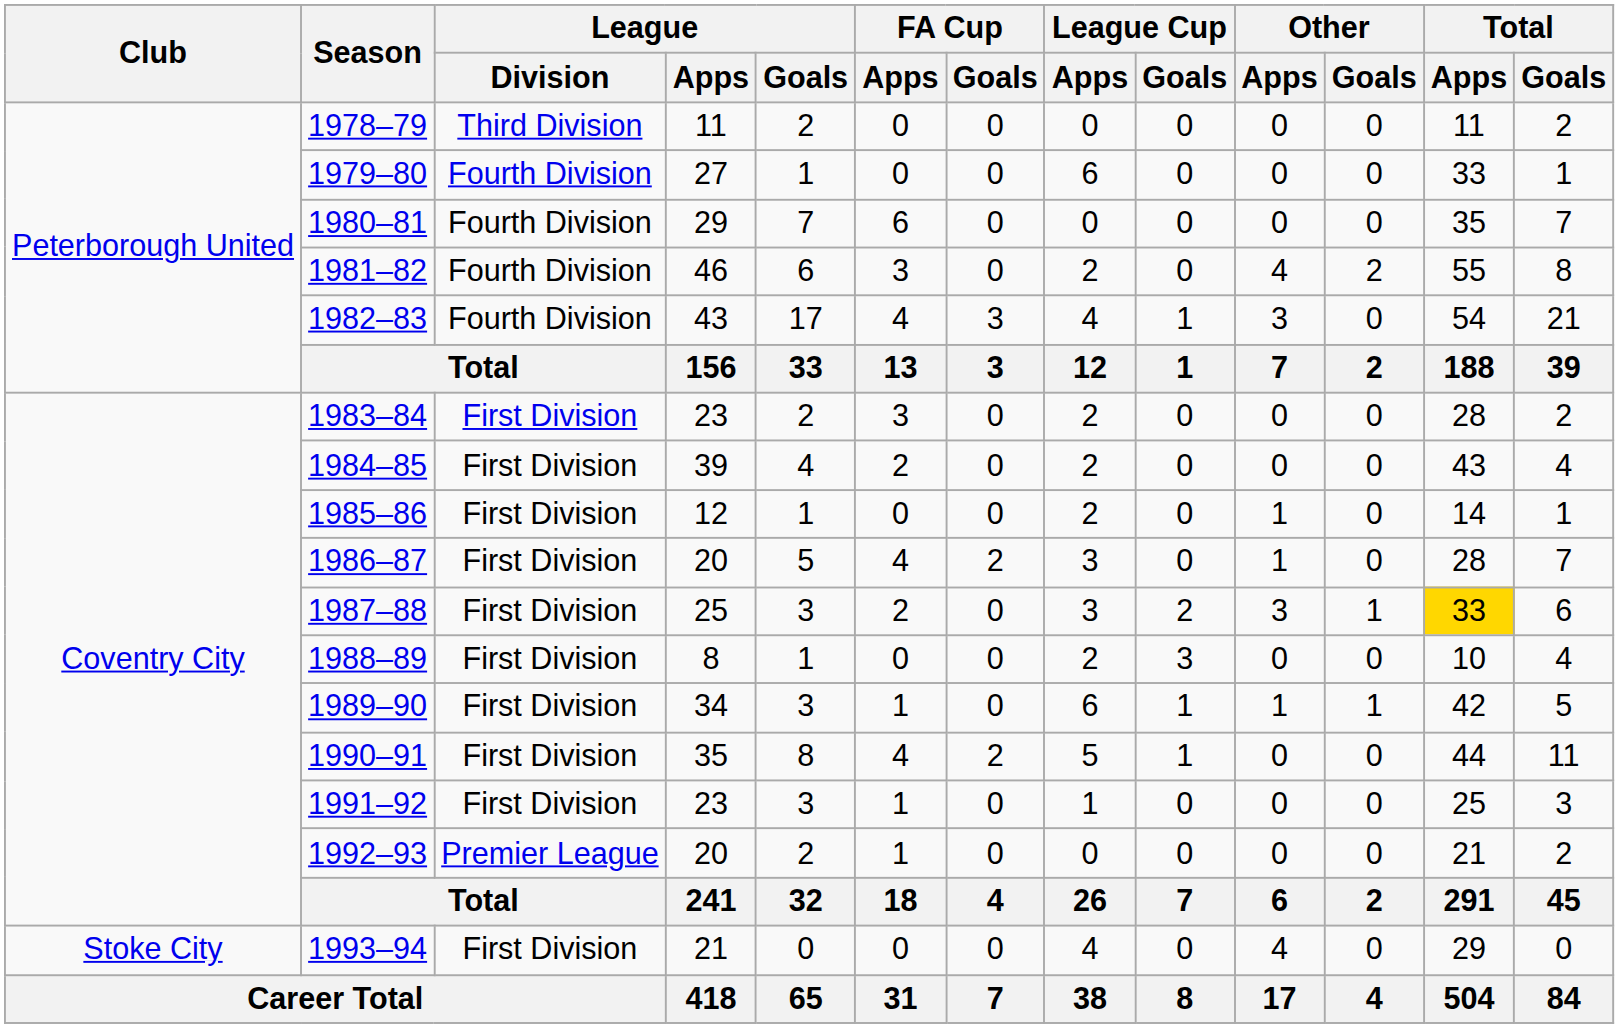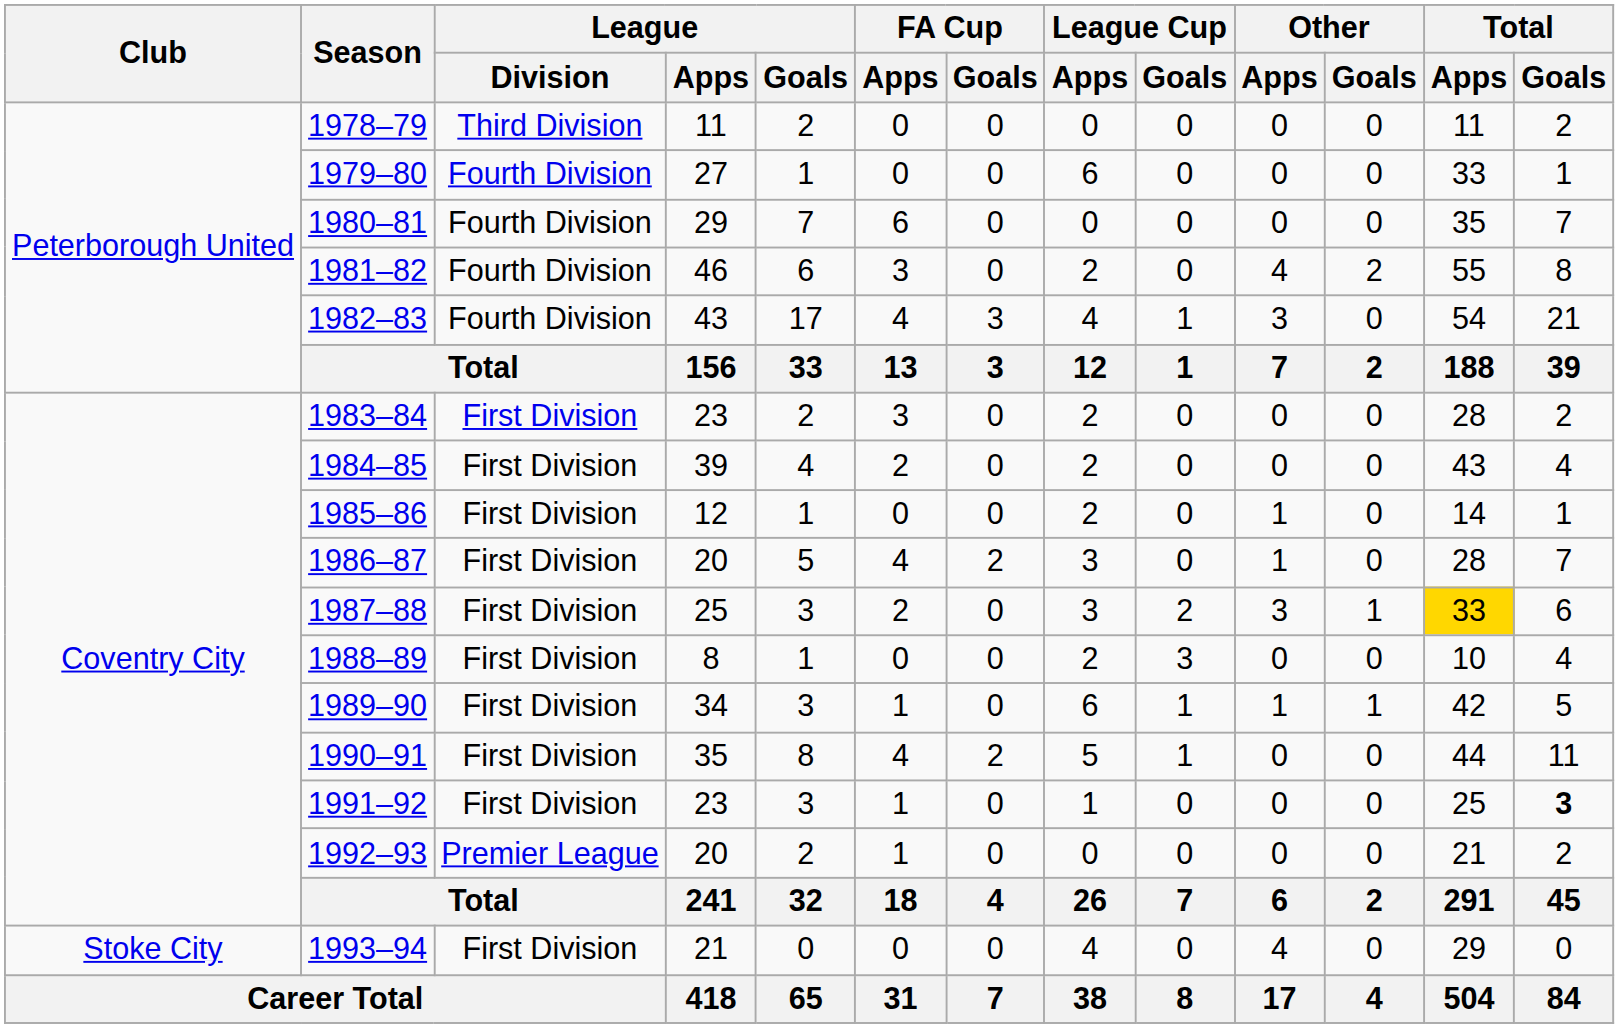(1564, 804) normal -> (1564, 804) bold
